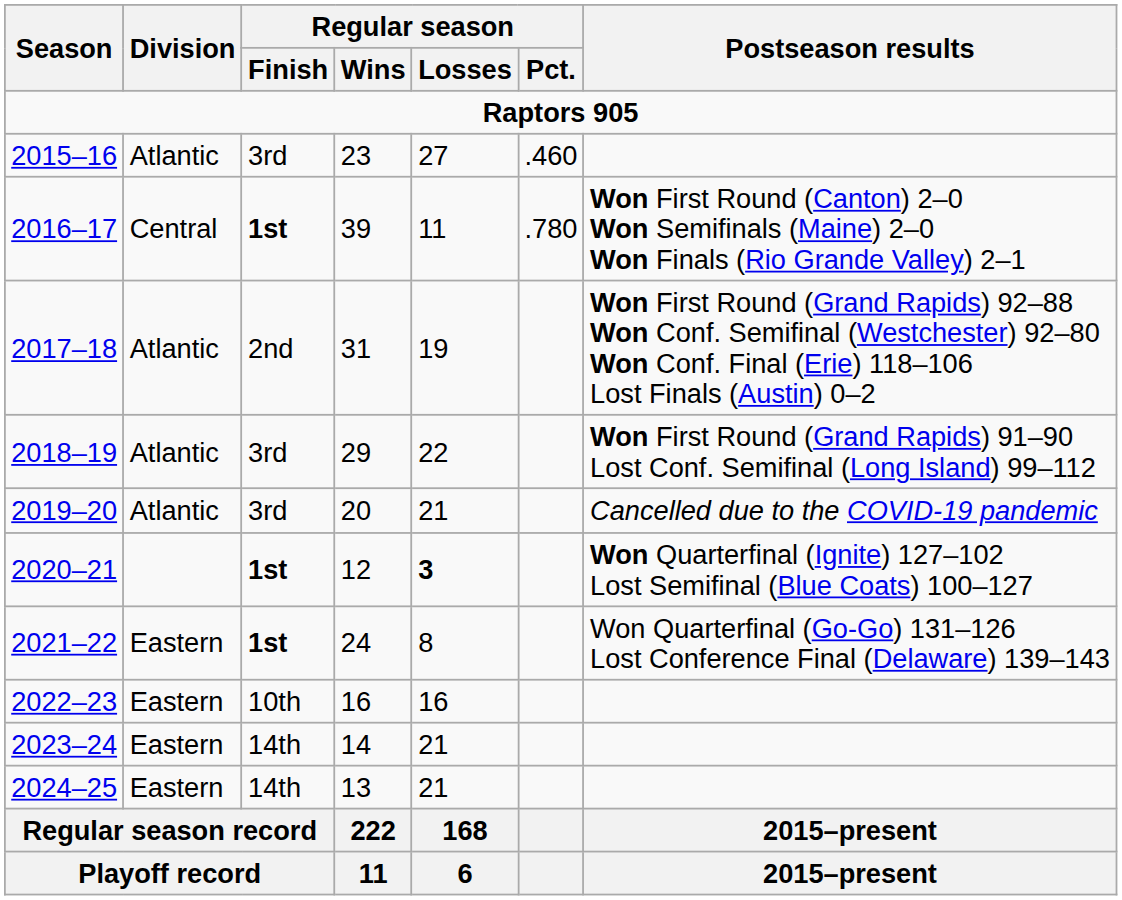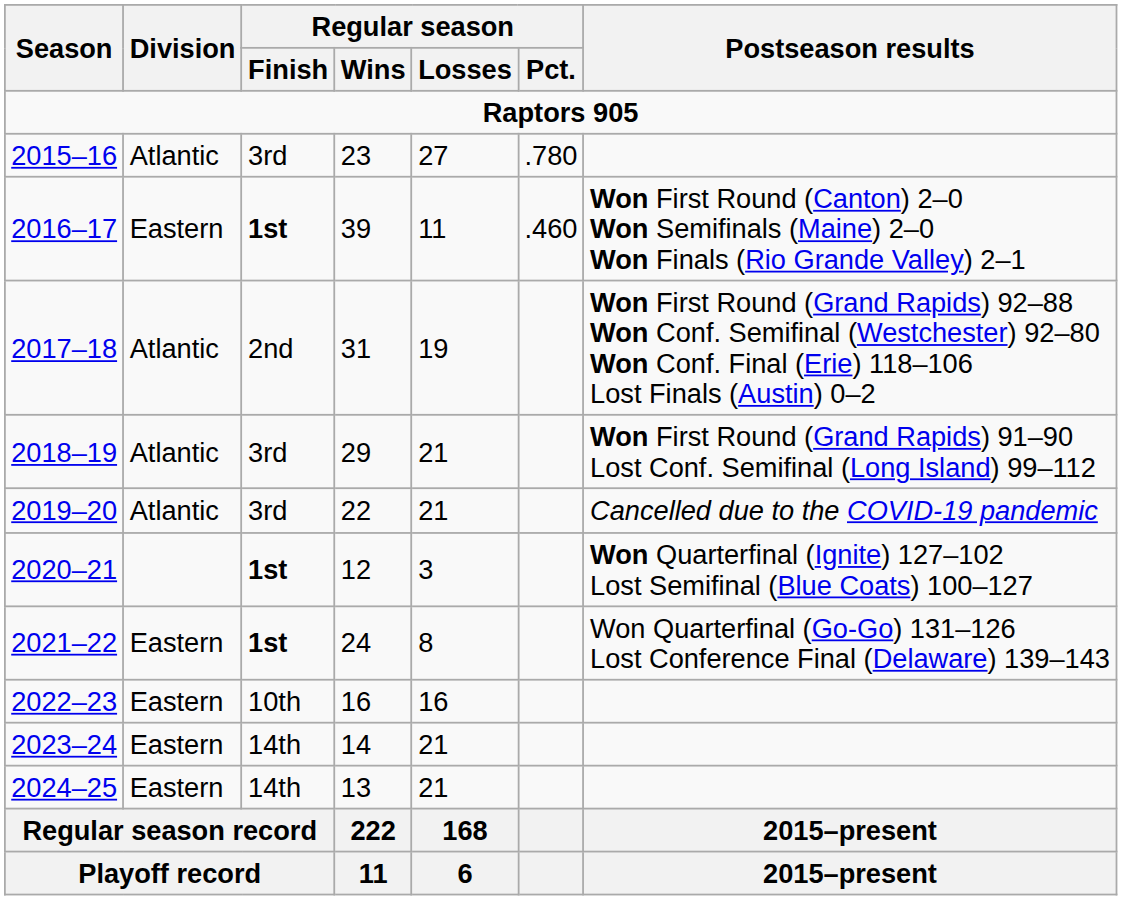(551, 156) .460 -> (551, 156) .780
(174, 229) Central -> (177, 229) Eastern
(551, 229) .780 -> (551, 229) .460
(433, 452) 22 -> (433, 452) 21
(356, 511) 20 -> (356, 511) 22
(426, 569) bold -> (426, 569) normal
